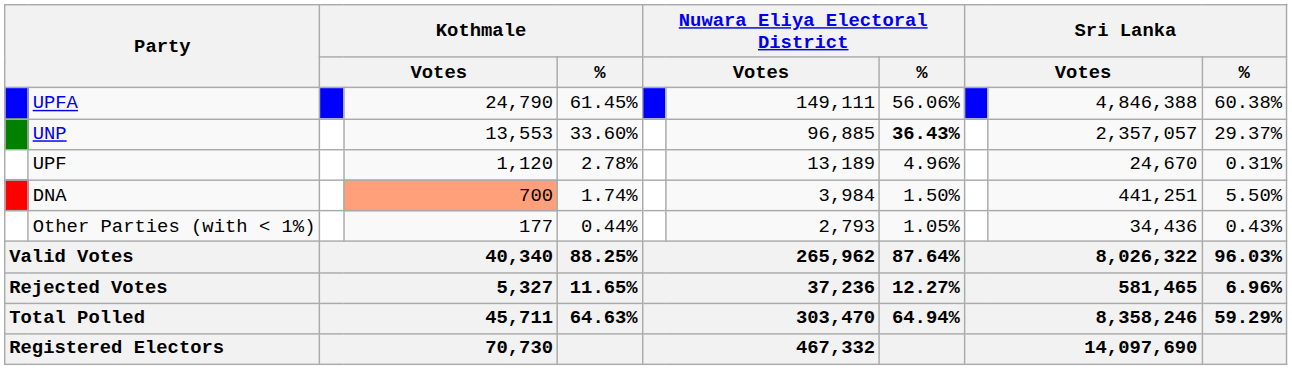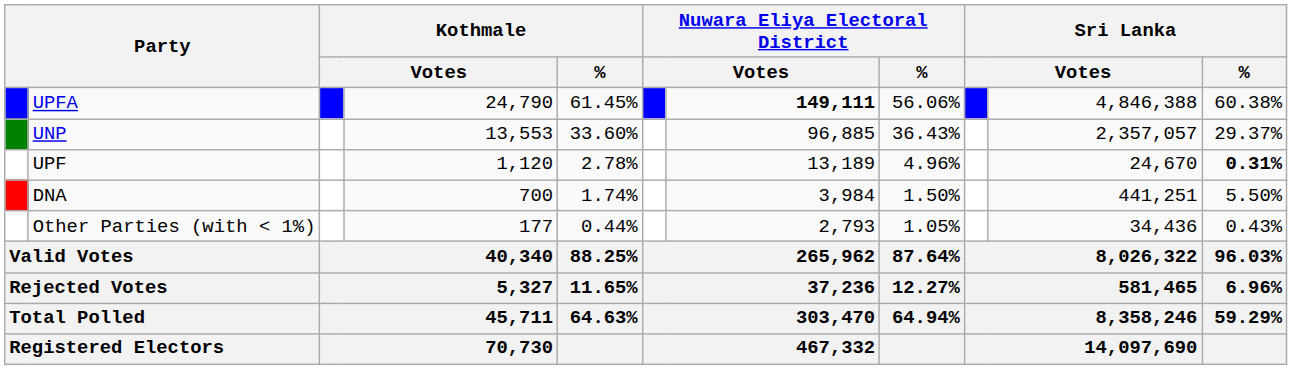(836, 103) normal -> (836, 103) bold
(926, 134) bold -> (926, 134) normal
(1254, 165) normal -> (1254, 165) bold
(536, 195) lightsalmon background -> (536, 195) no background
